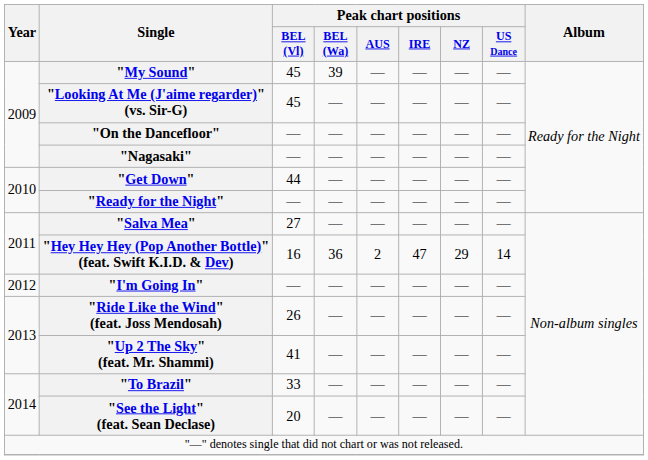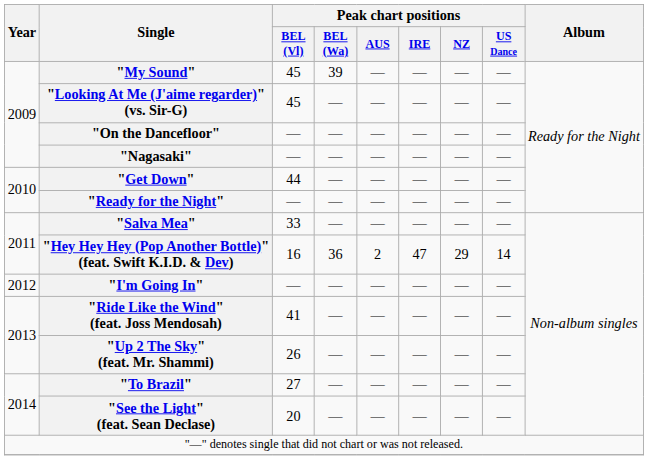(293, 224) 27 -> (293, 224) 33
(293, 315) 26 -> (293, 315) 41
(293, 354) 41 -> (293, 354) 26
(293, 385) 33 -> (293, 385) 27
